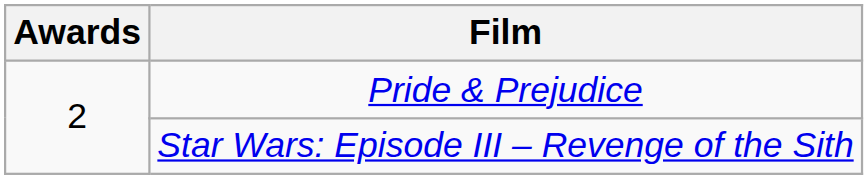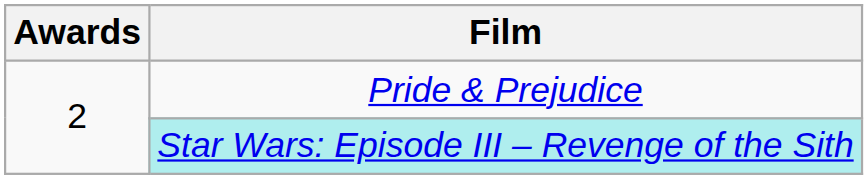(506, 145) no background -> (506, 145) paleturquoise background
